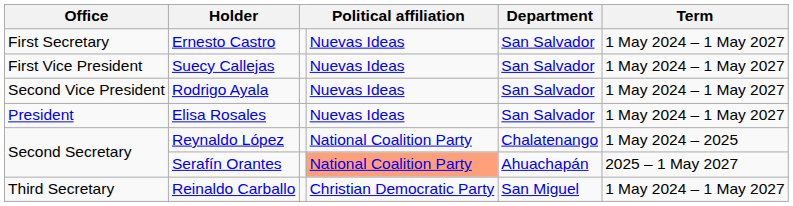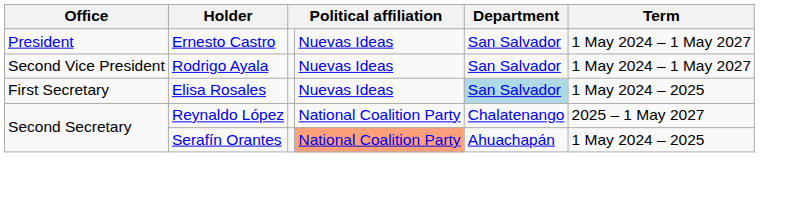(59, 41) First Secretary -> (41, 41) President
- row: (223, 66)
(41, 115) President -> (59, 90) First Secretary
(548, 115) no background -> (514, 90) lightblue background
(695, 115) 1 May 2024 – 1 May 2027 -> (638, 90) 1 May 2024 – 2025
(672, 139) 1 May 2024 – 2025 -> (638, 115) 2025 – 1 May 2027
(672, 164) 2025 – 1 May 2027 -> (638, 139) 1 May 2024 – 2025
- row: (234, 189)
